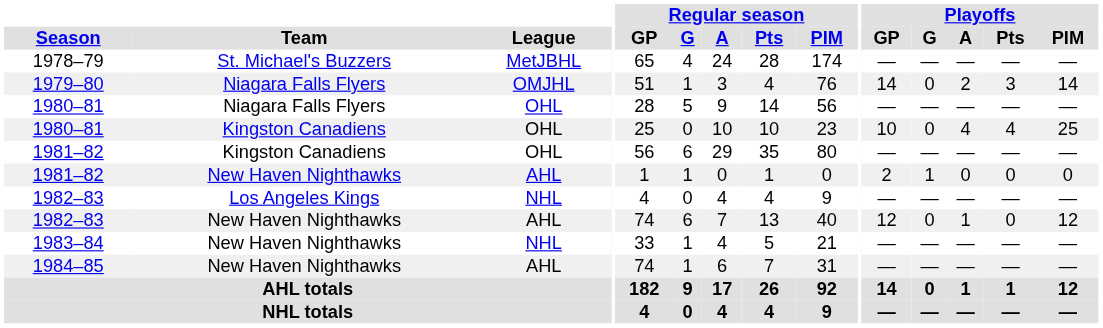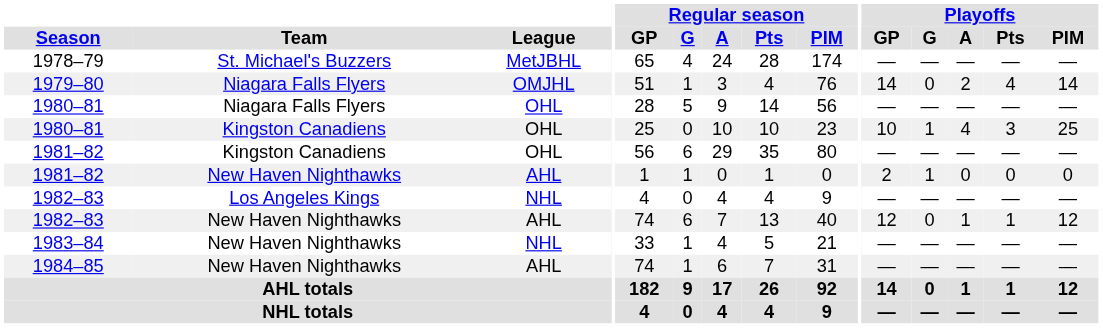(1011, 83) 3 -> (1011, 83) 4
(930, 129) 0 -> (930, 129) 1
(1011, 129) 4 -> (1011, 129) 3
(1011, 220) 0 -> (1011, 220) 1
